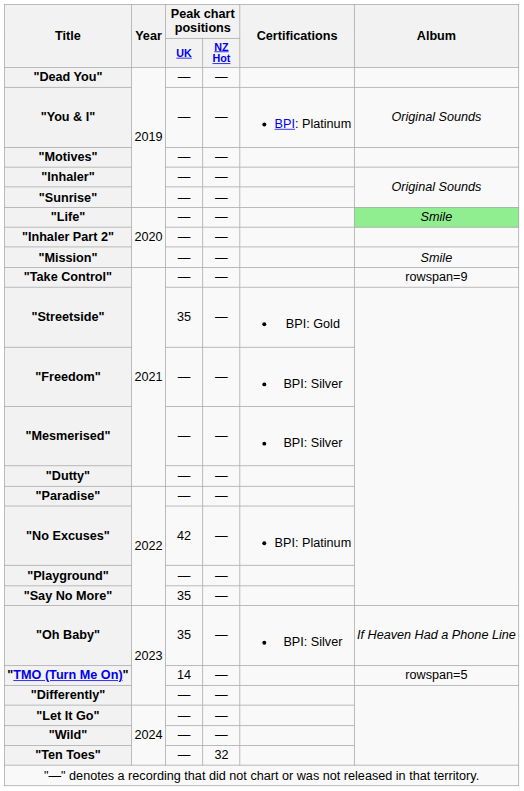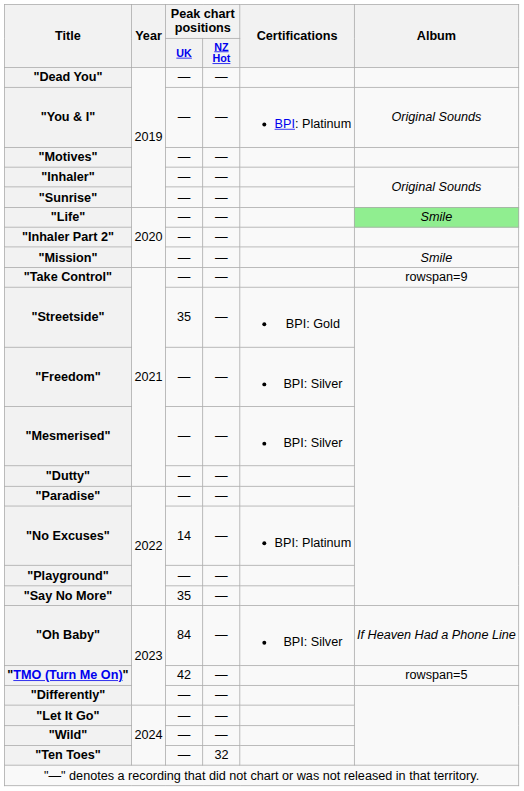(184, 535) 42 -> (184, 535) 14
(184, 635) 35 -> (184, 635) 84
(184, 675) 14 -> (184, 675) 42
